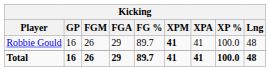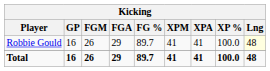(172, 43) bold -> (172, 43) normal
(251, 43) no background -> (251, 43) lightyellow background
